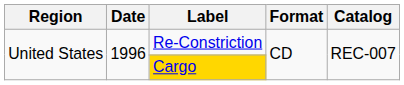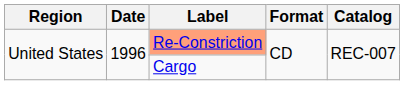(208, 42) no background -> (208, 42) lightsalmon background
(175, 67) gold background -> (175, 67) no background
